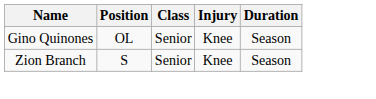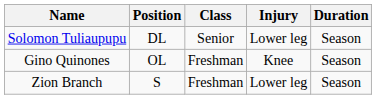+ row: (67, 37)
(173, 37) Senior -> (215, 60) Freshman
(173, 60) Senior -> (215, 82) Freshman
(218, 60) Knee -> (278, 82) Lower leg
